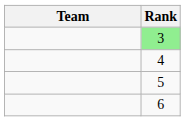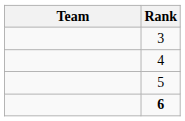(161, 38) lightgreen background -> (161, 38) no background
(161, 104) normal -> (161, 104) bold
